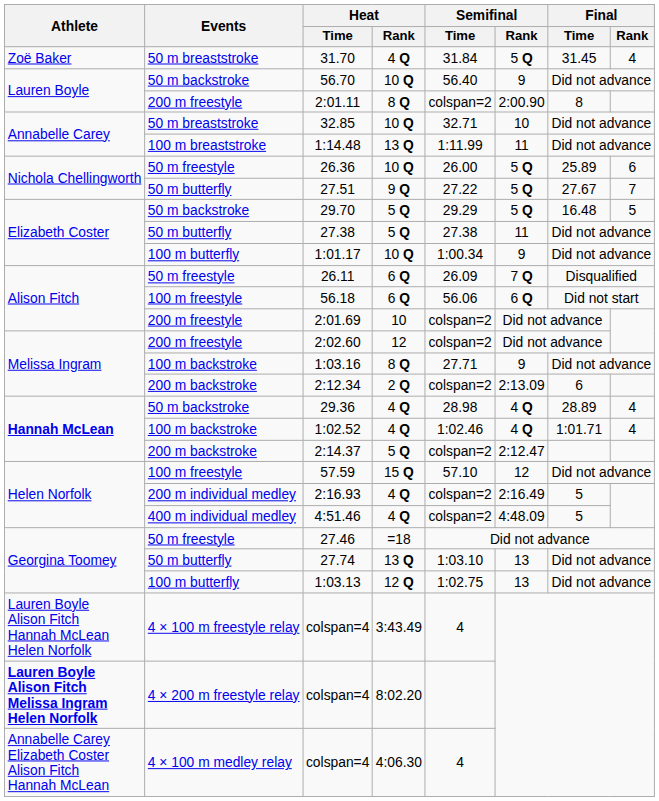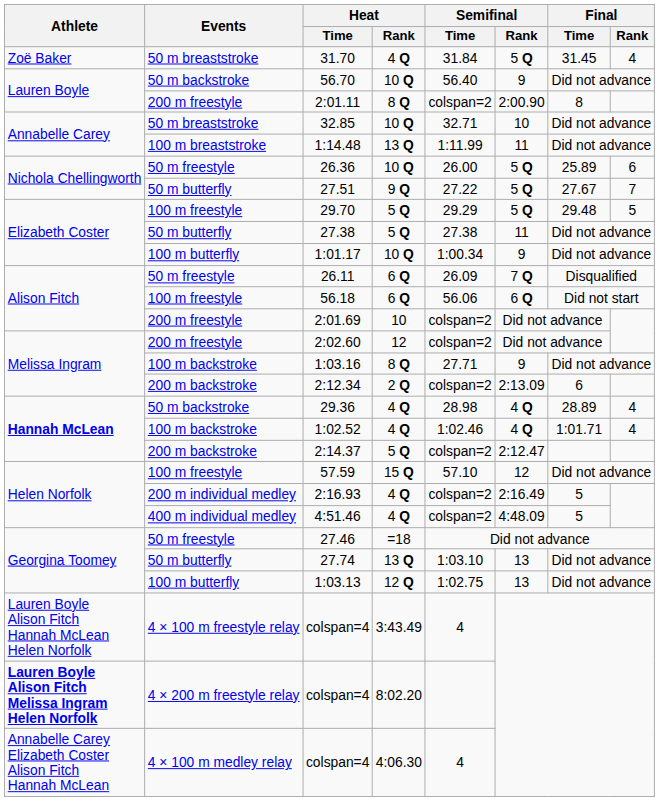(198, 211) 50 m backstroke -> (195, 211) 100 m freestyle
(579, 211) 16.48 -> (579, 211) 29.48
